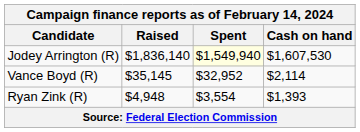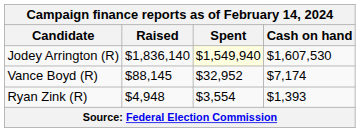(148, 76) $35,145 -> (148, 76) $88,145
(286, 76) $2,114 -> (287, 76) $7,174
